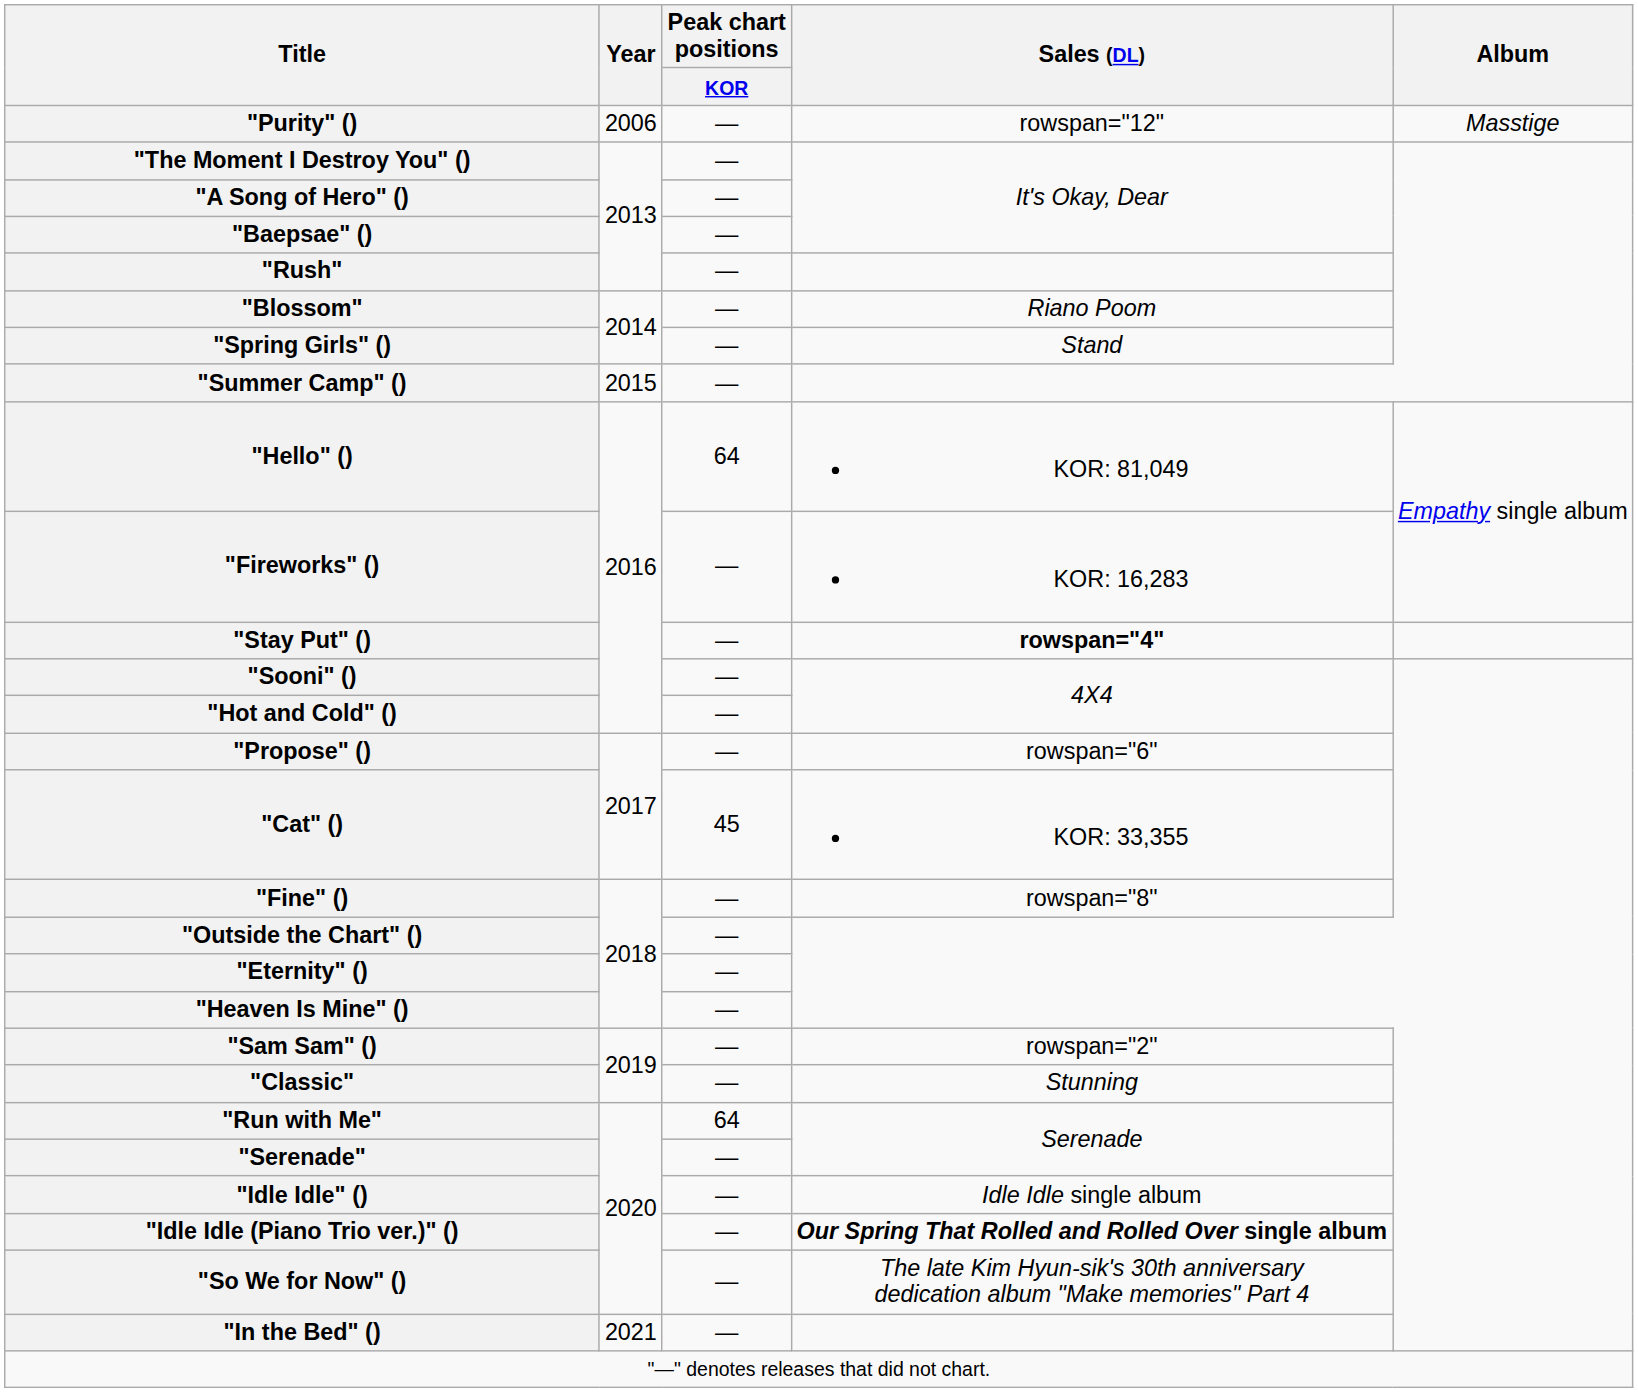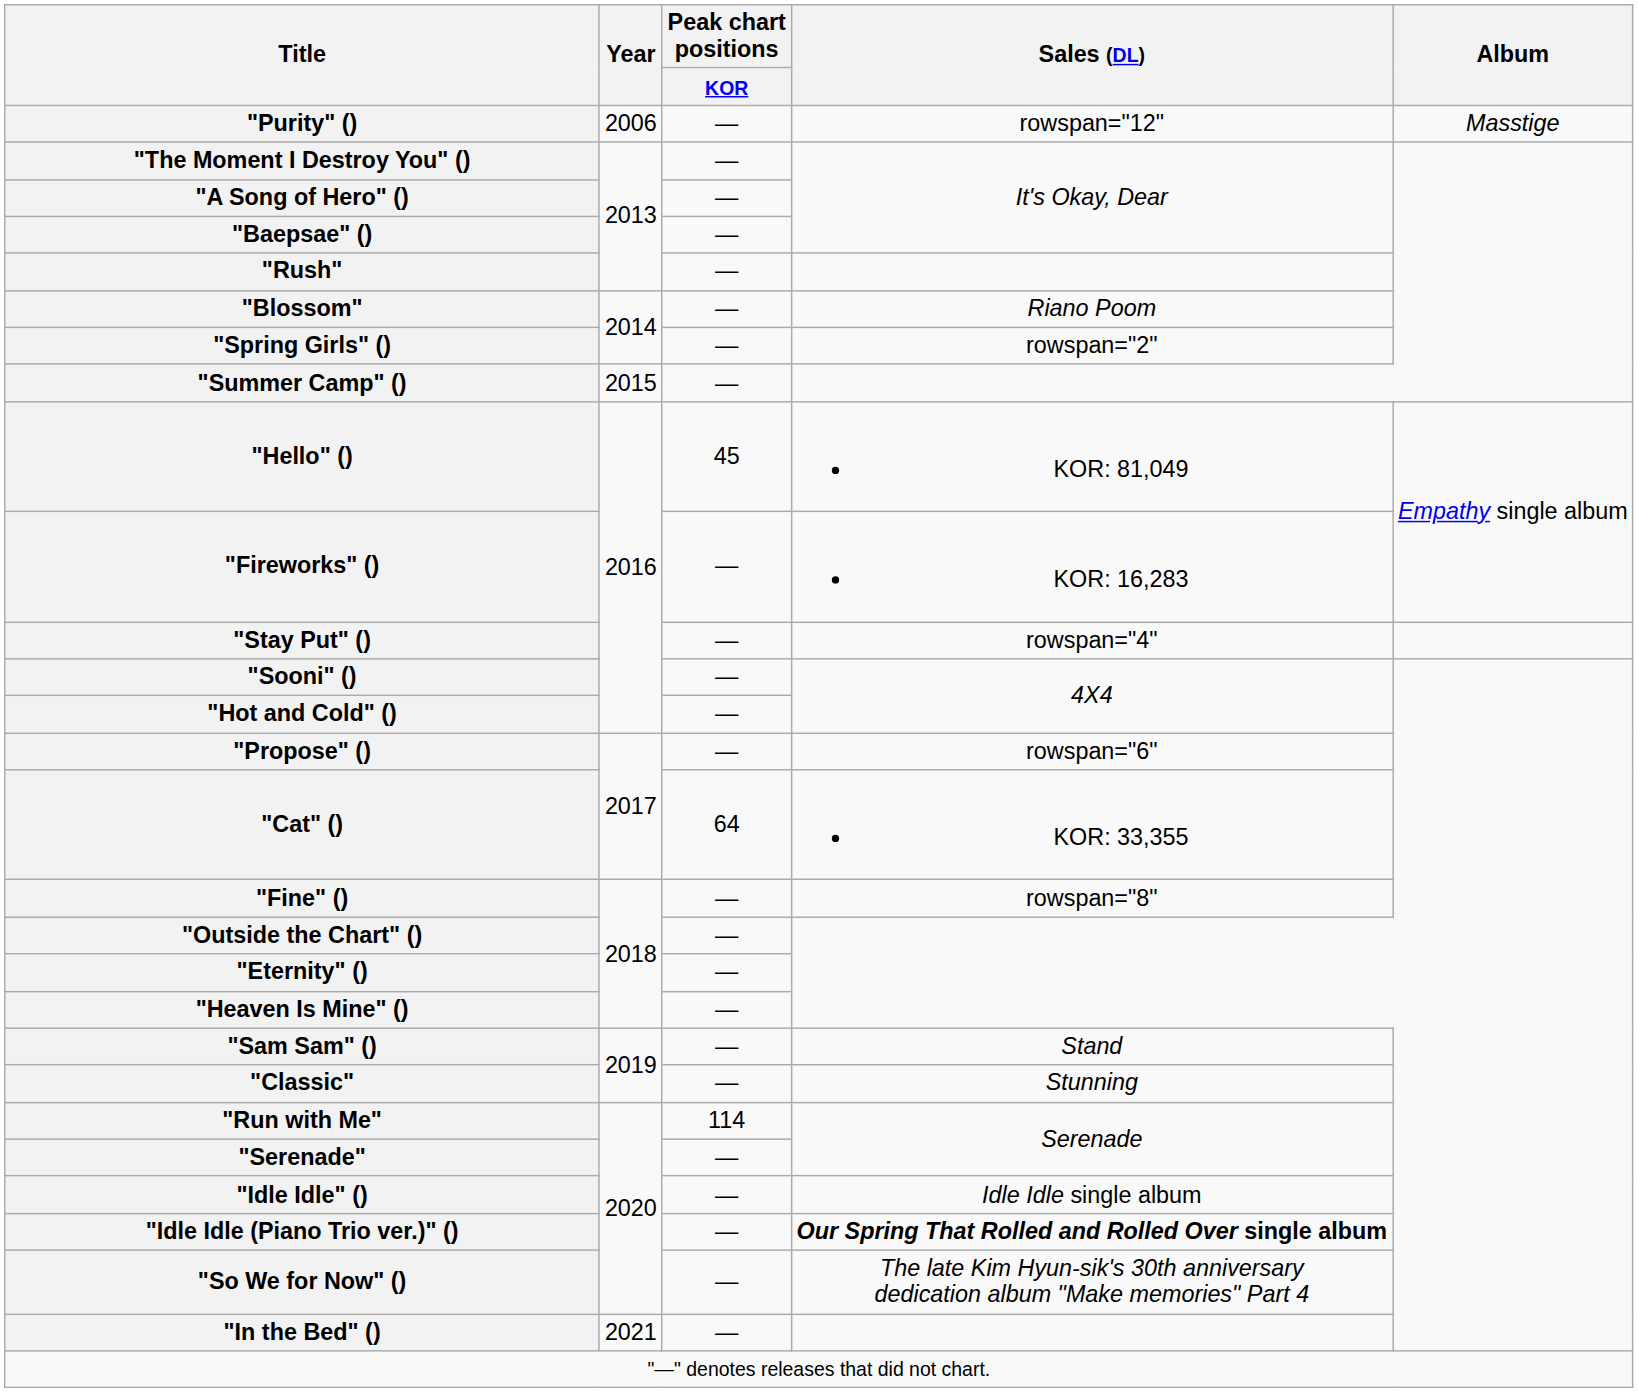(1092, 345) Stand -> (1092, 345) rowspan="2"
(727, 456) 64 -> (727, 456) 45
(1092, 639) bold -> (1092, 639) normal
(727, 824) 45 -> (727, 824) 64
(1092, 1046) rowspan="2" -> (1092, 1046) Stand
(727, 1120) 64 -> (727, 1120) 114
